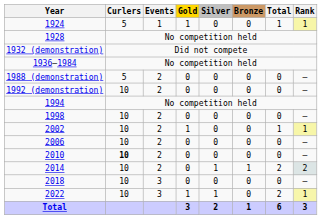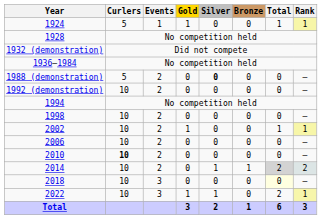(216, 77) normal -> (216, 77) bold
(279, 169) no background -> (279, 169) lightgrey background
(279, 182) no background -> (279, 182) lightyellow background
